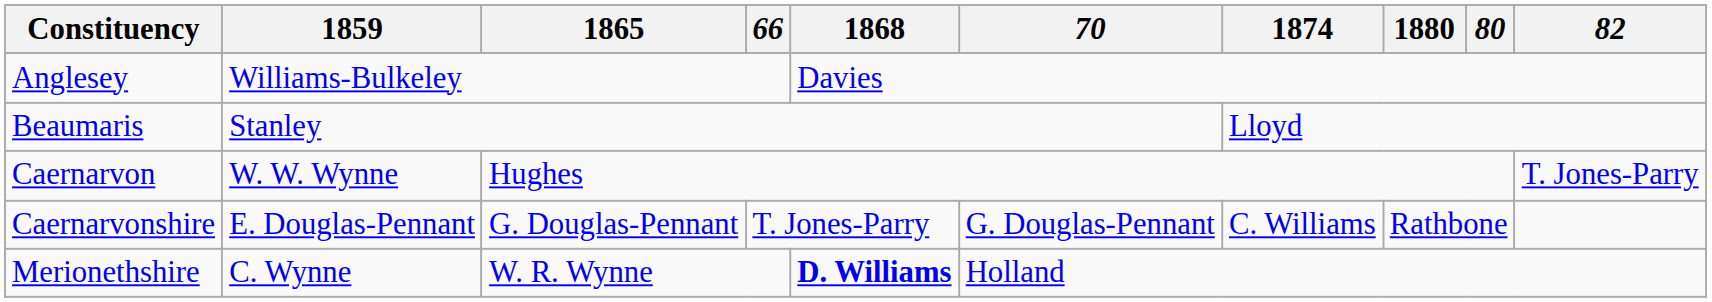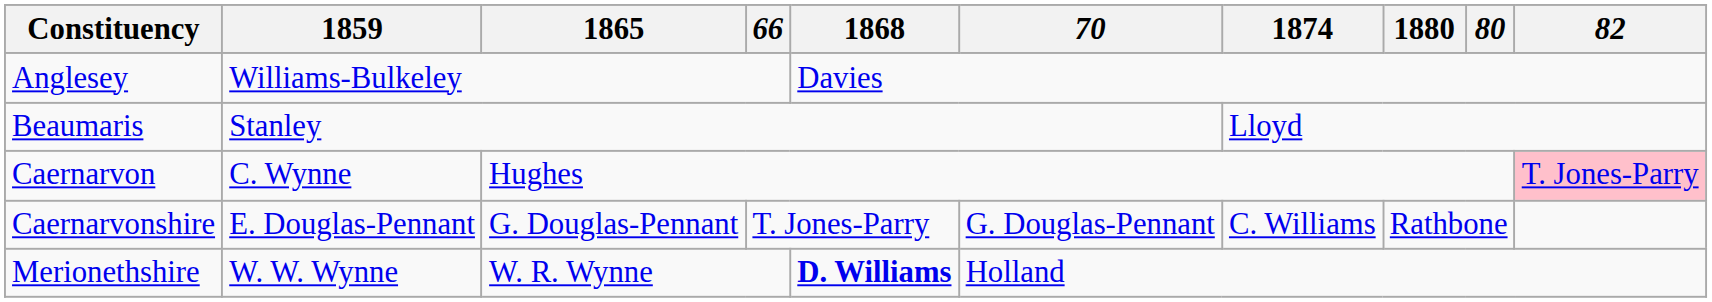(314, 175) W. W. Wynne -> (290, 175) C. Wynne
(1610, 175) no background -> (1610, 175) pink background
(290, 272) C. Wynne -> (314, 272) W. W. Wynne
